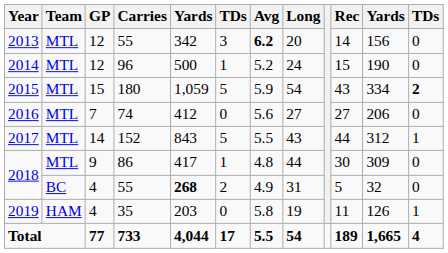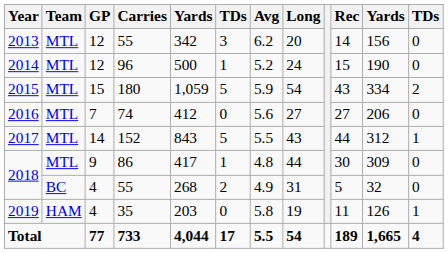(263, 41) bold -> (263, 41) normal
(416, 89) bold -> (416, 89) normal
(186, 187) bold -> (186, 187) normal
